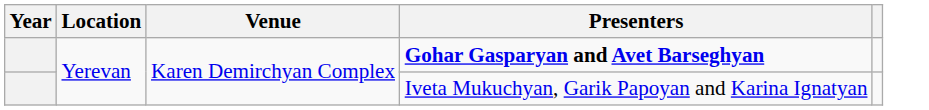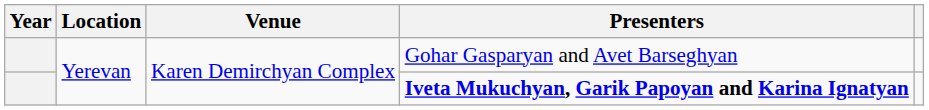(584, 54) bold -> (571, 54) normal
(636, 88) normal -> (657, 88) bold
